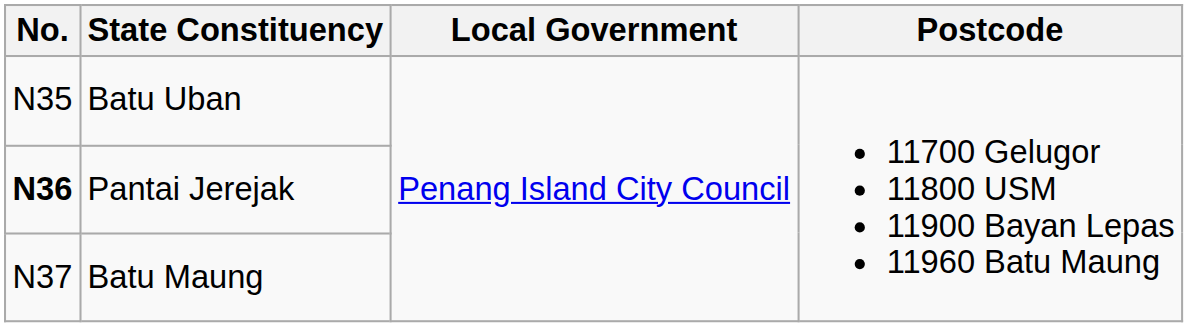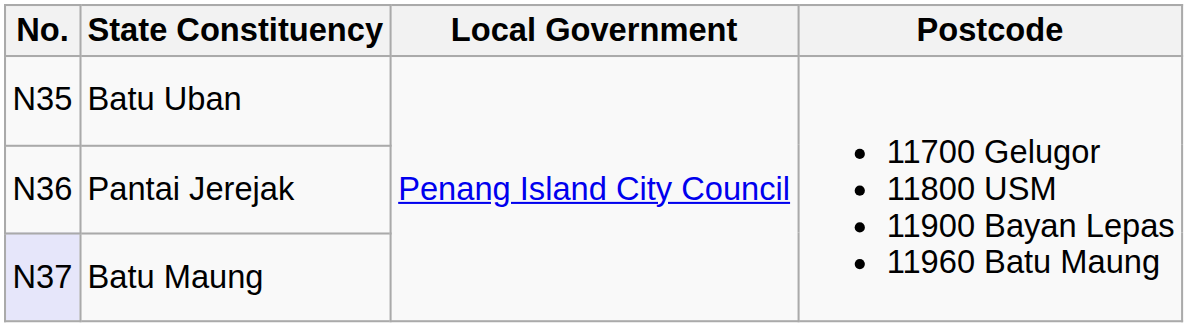(42, 188) bold -> (42, 188) normal
(42, 276) no background -> (42, 276) lavender background
